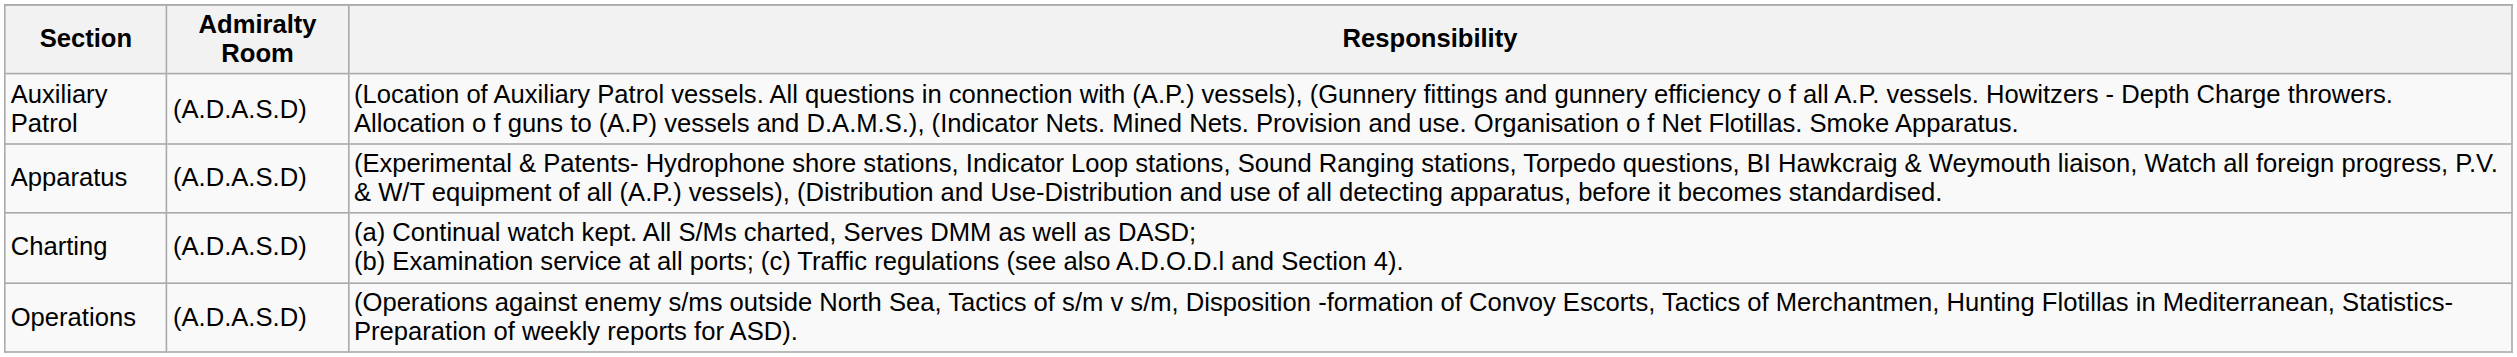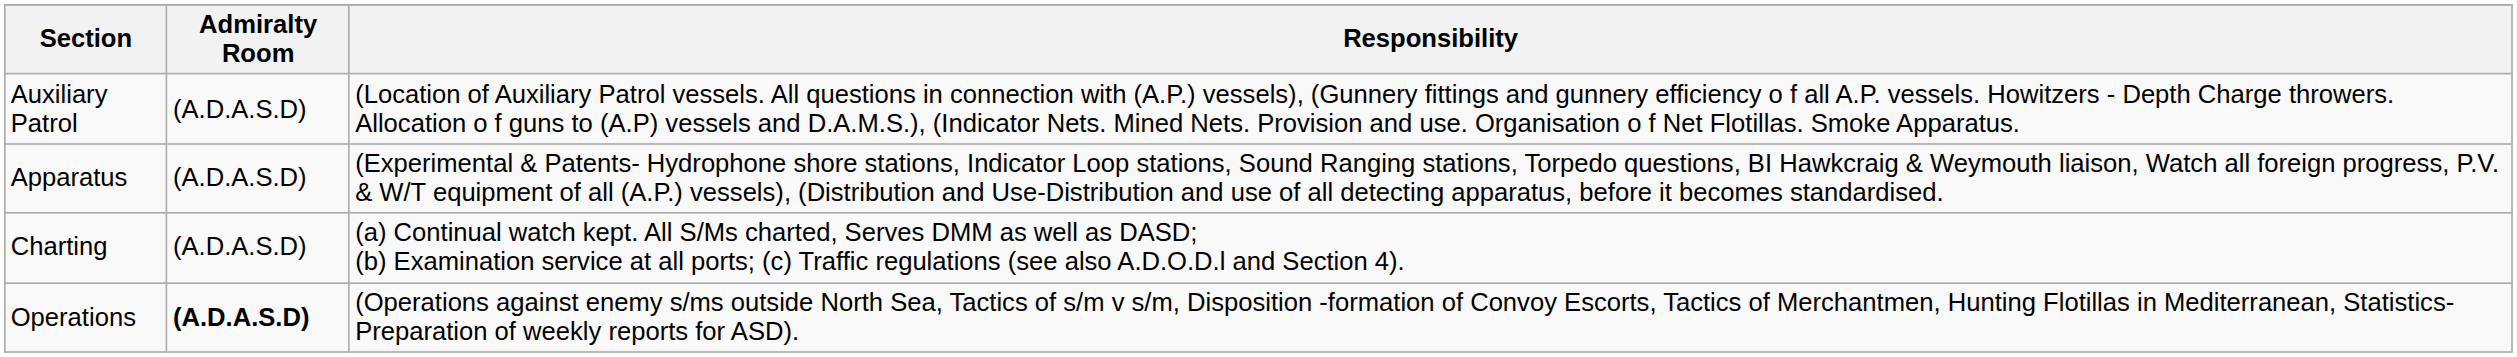(240, 316) normal -> (241, 316) bold
